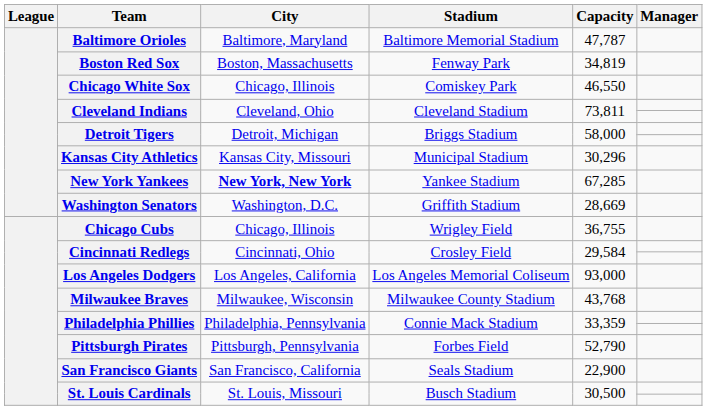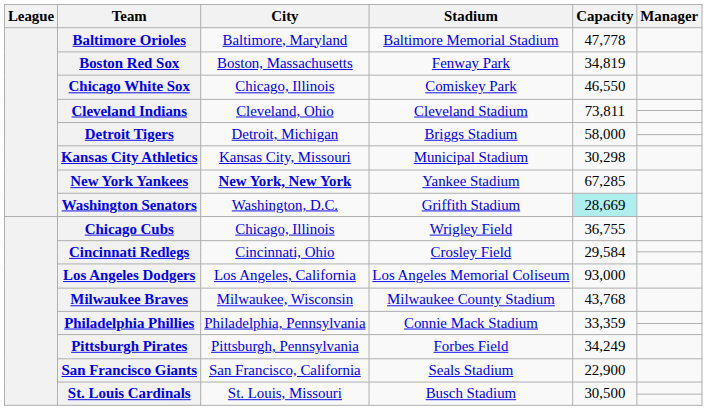(605, 39) 47,787 -> (605, 39) 47,778
(605, 157) 30,296 -> (605, 157) 30,298
(605, 205) no background -> (605, 205) paleturquoise background
(605, 346) 52,790 -> (605, 346) 34,249
